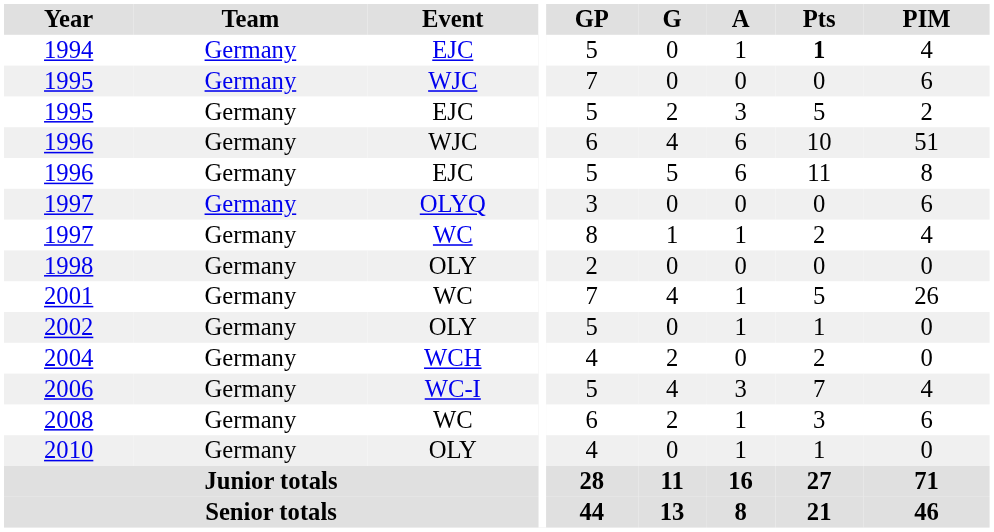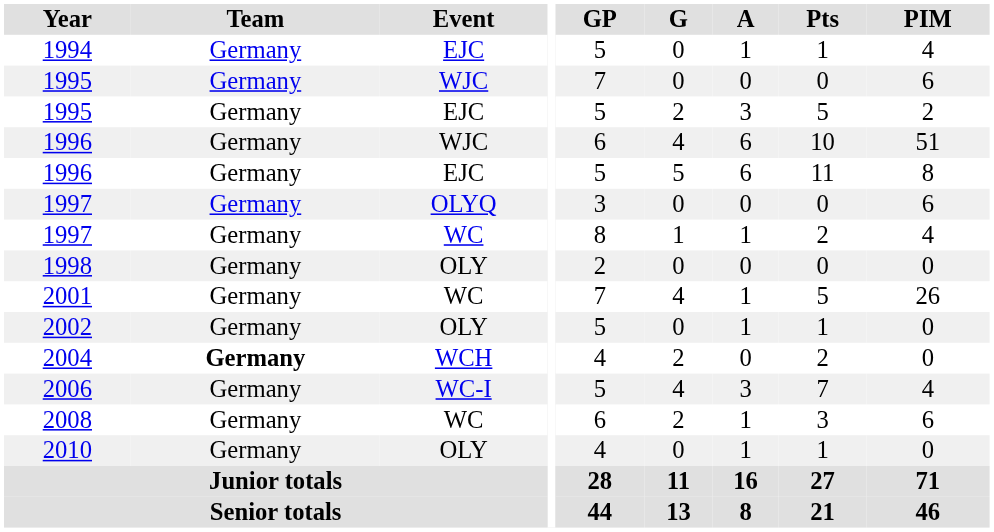(819, 49) bold -> (823, 49) normal
(250, 357) normal -> (255, 357) bold
